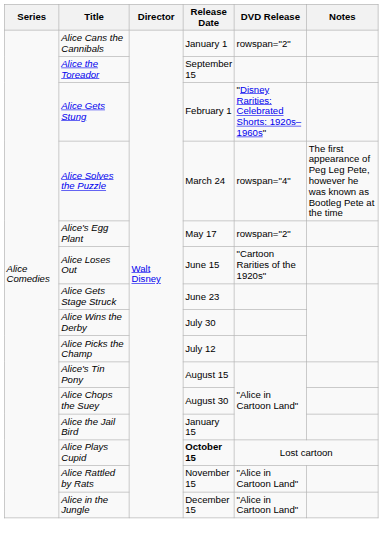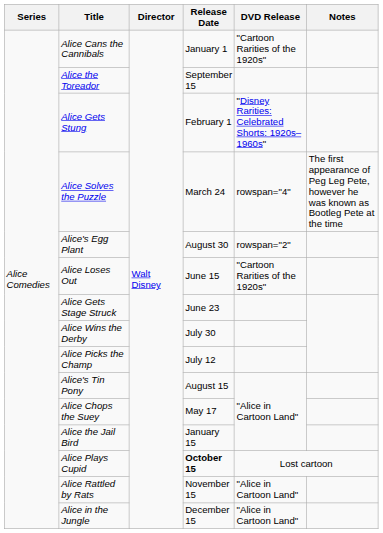(264, 43) rowspan="2" -> (266, 48) "Cartoon Rarities of the 1920s"
(201, 234) May 17 -> (207, 244) August 30
(207, 400) August 30 -> (201, 411) May 17
